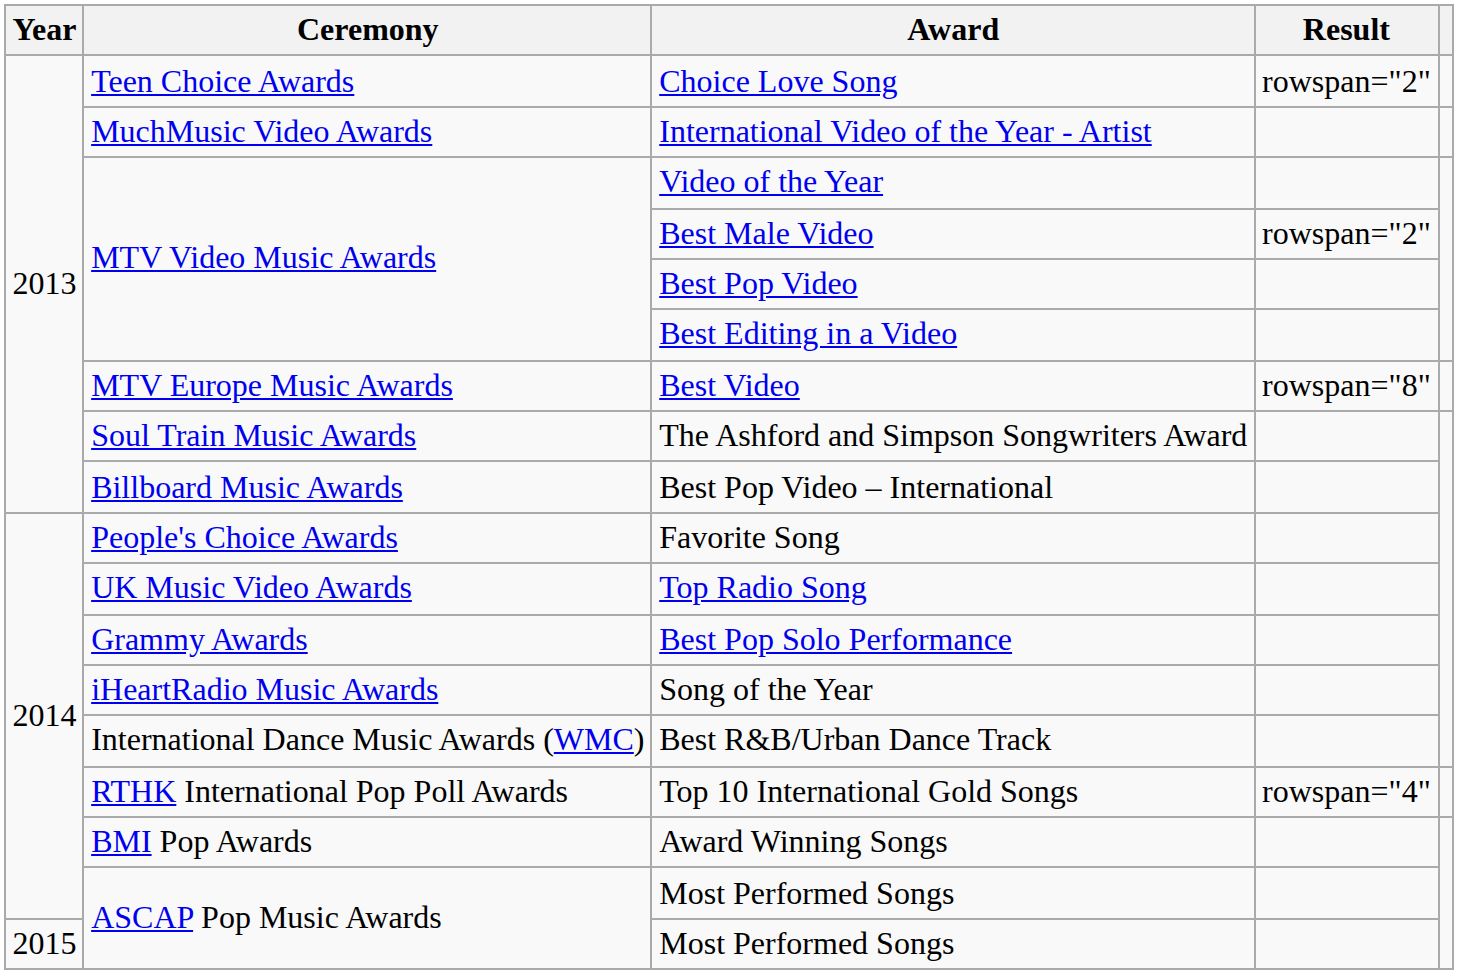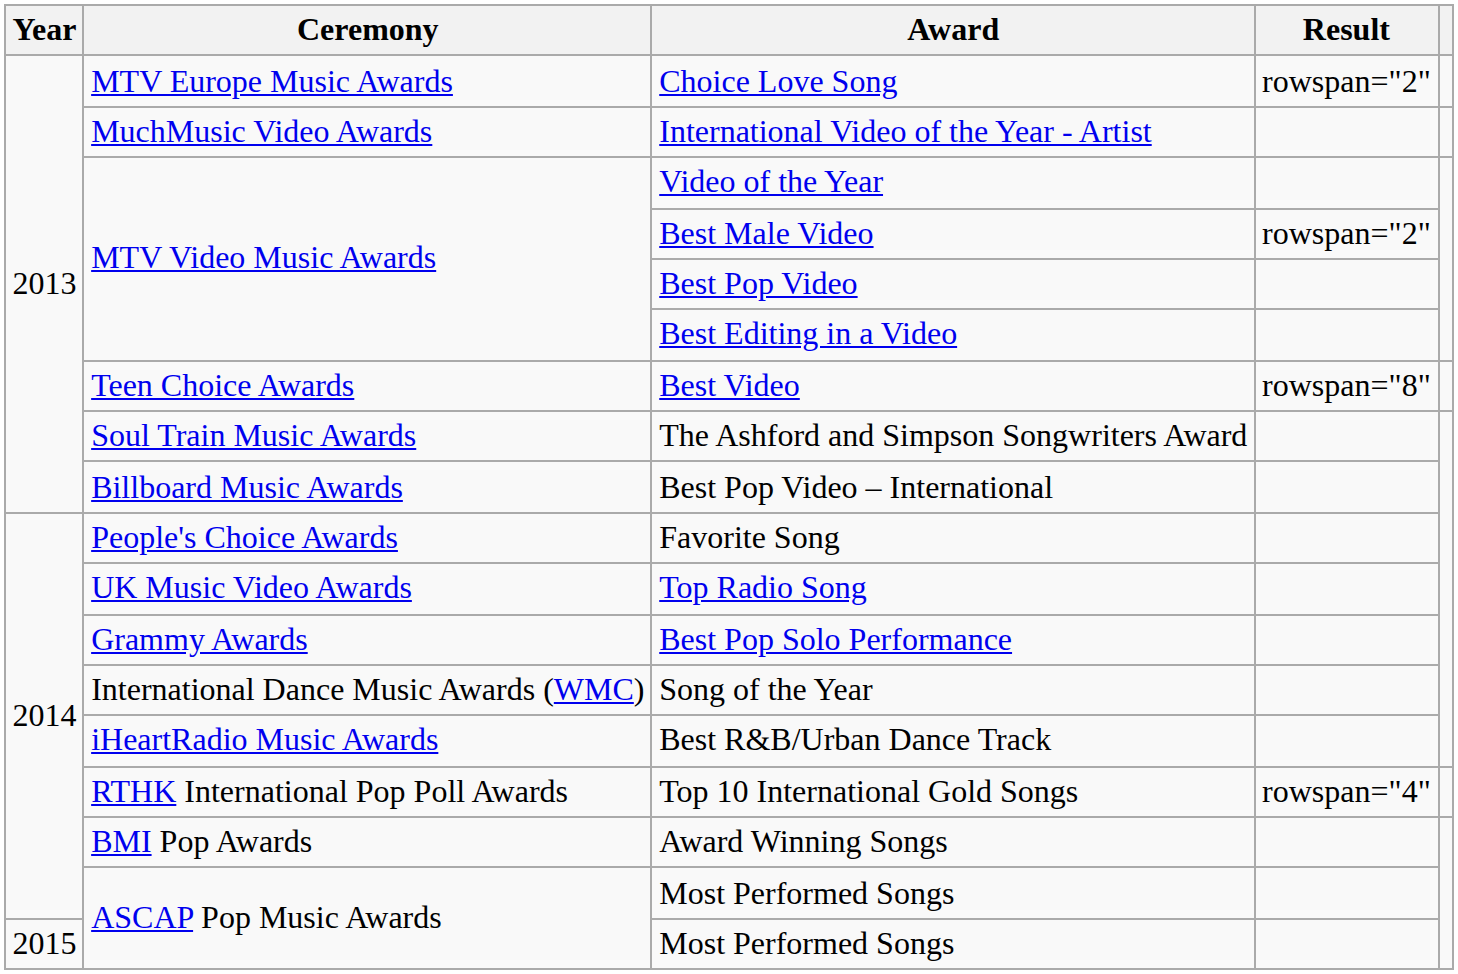(223, 80) Teen Choice Awards -> (272, 80) MTV Europe Music Awards
(272, 385) MTV Europe Music Awards -> (223, 385) Teen Choice Awards
(265, 689) iHeartRadio Music Awards -> (368, 689) International Dance Music Awards (WMC)
(368, 740) International Dance Music Awards (WMC) -> (265, 740) iHeartRadio Music Awards
